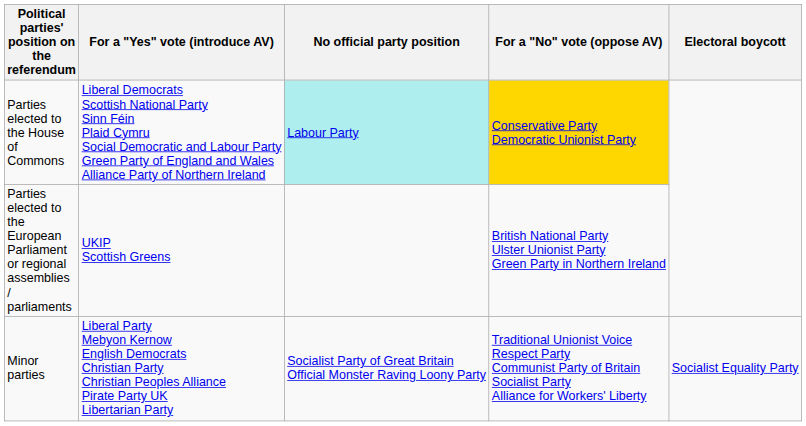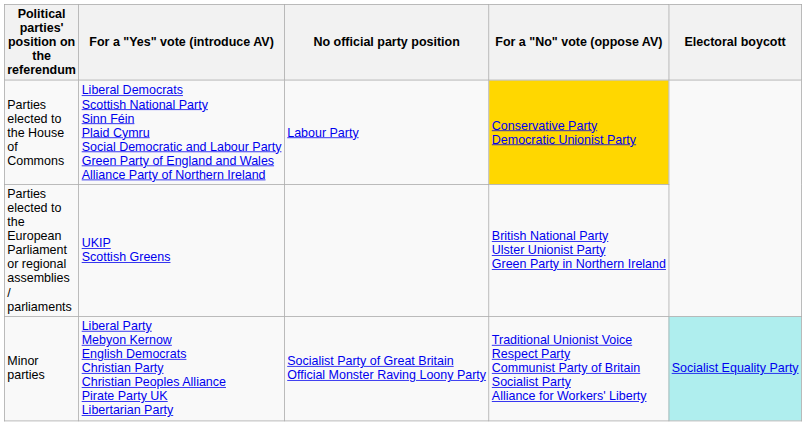(323, 132) paleturquoise background -> (323, 132) no background
(735, 368) no background -> (735, 368) paleturquoise background
